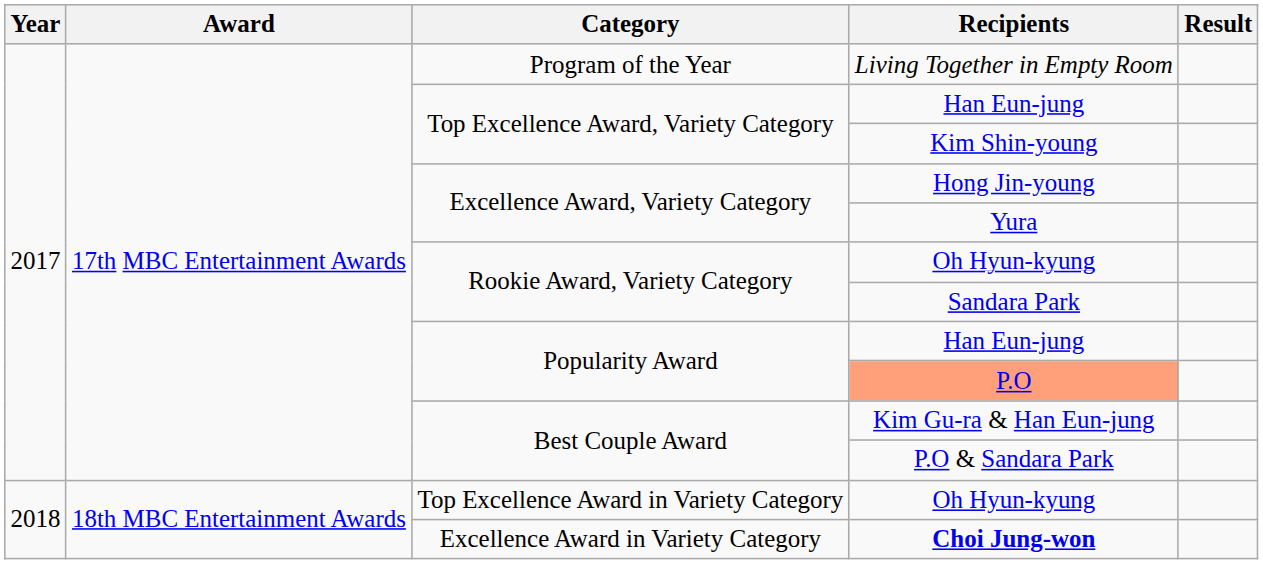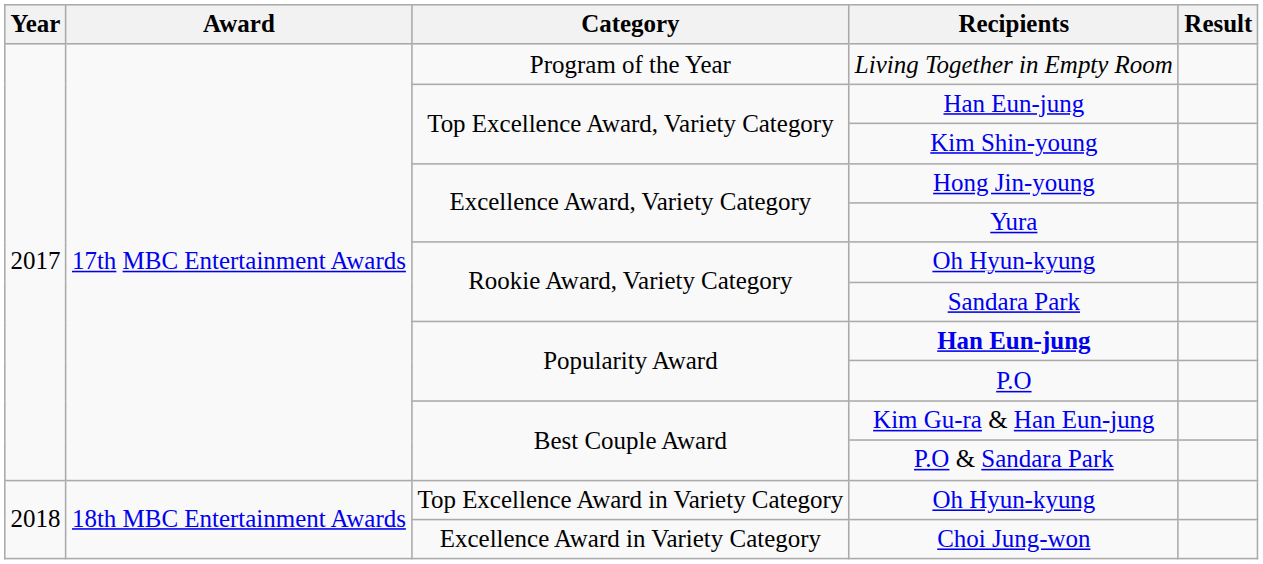(1014, 340) normal -> (1014, 340) bold
(1014, 380) lightsalmon background -> (1014, 380) no background
(1014, 538) bold -> (1014, 538) normal
